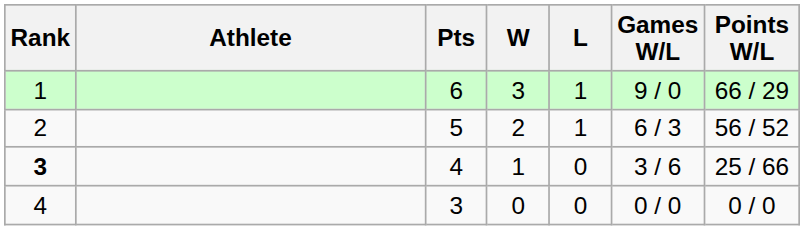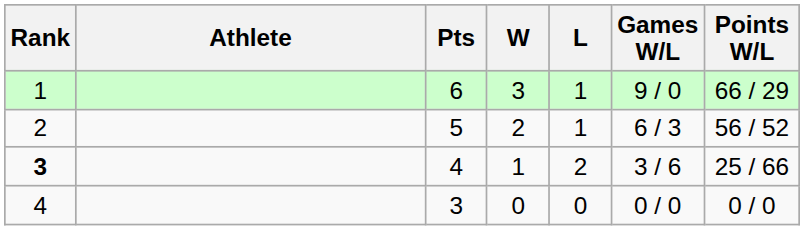(580, 167) 0 -> (580, 167) 2
